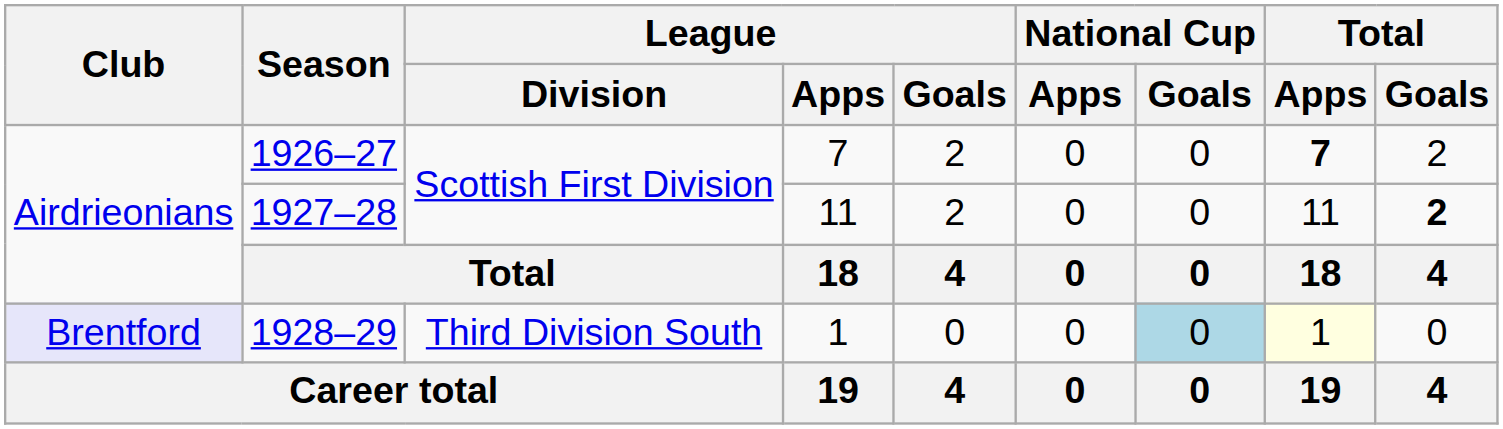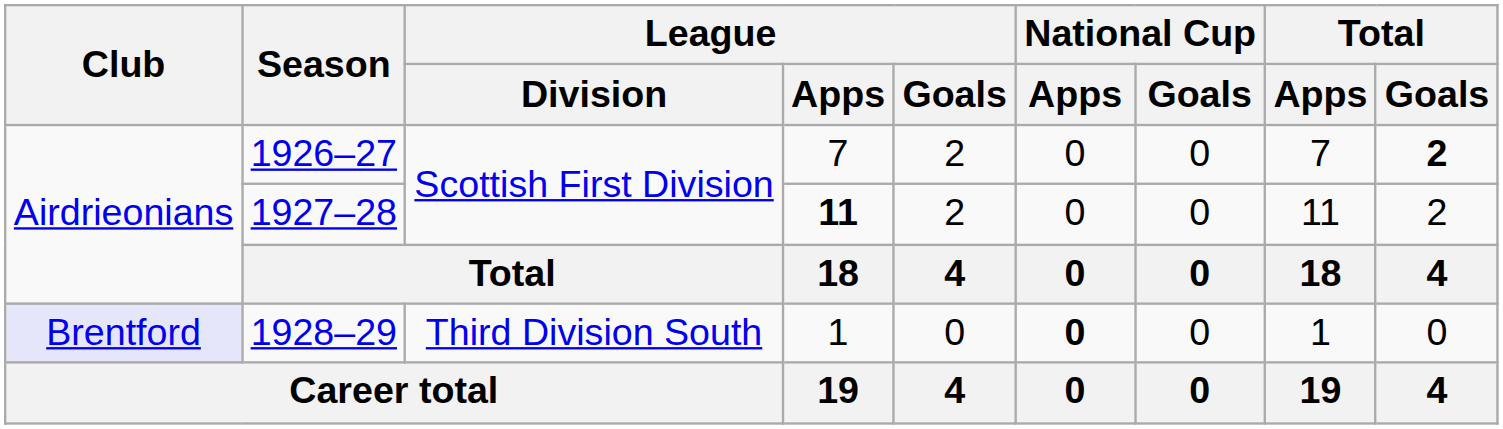(1320, 153) bold -> (1320, 153) normal
(1437, 153) normal -> (1437, 153) bold
(838, 213) normal -> (838, 213) bold
(1437, 213) bold -> (1437, 213) normal
(1075, 332) normal -> (1075, 332) bold
(1200, 332) lightblue background -> (1200, 332) no background
(1320, 332) lightyellow background -> (1320, 332) no background
